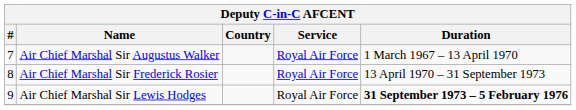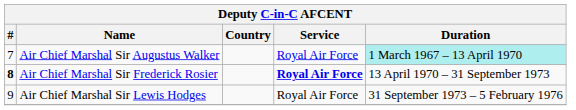(441, 54) no background -> (445, 54) paleturquoise background
(10, 74) normal -> (10, 74) bold
(317, 74) normal -> (320, 74) bold
(466, 94) bold -> (466, 94) normal
